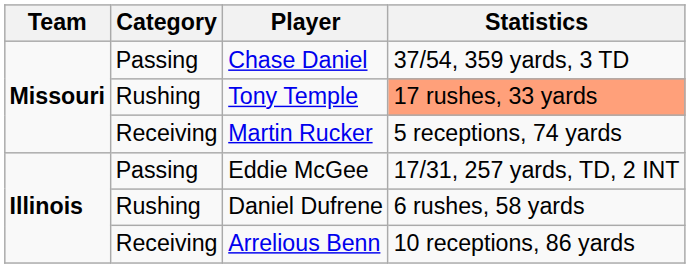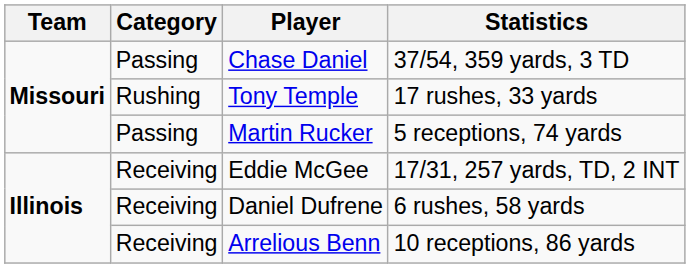(496, 96) lightsalmon background -> (496, 96) no background
(167, 133) Receiving -> (157, 133) Passing
(157, 170) Passing -> (167, 170) Receiving
(158, 207) Rushing -> (167, 207) Receiving
